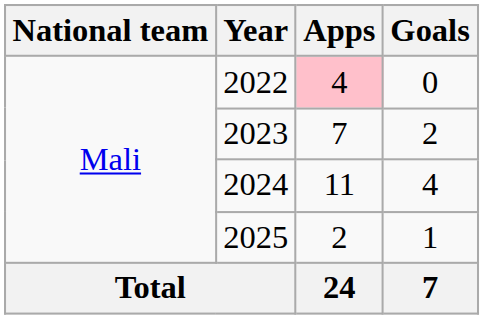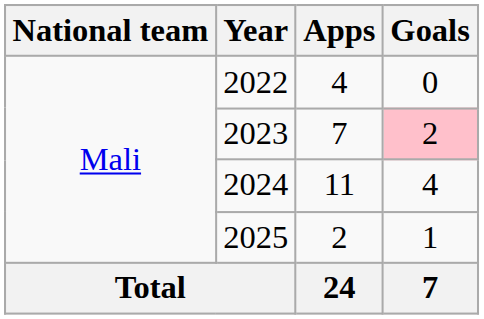(339, 81) pink background -> (339, 81) no background
(430, 133) no background -> (430, 133) pink background
